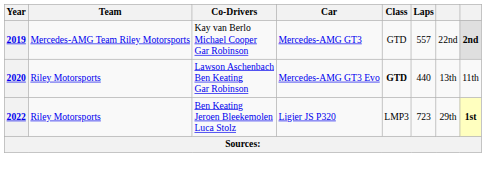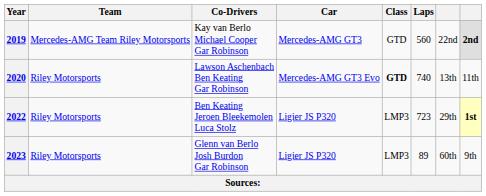(424, 40) 557 -> (424, 40) 560
(424, 78) 440 -> (424, 78) 740
+ row: (16, 156)
